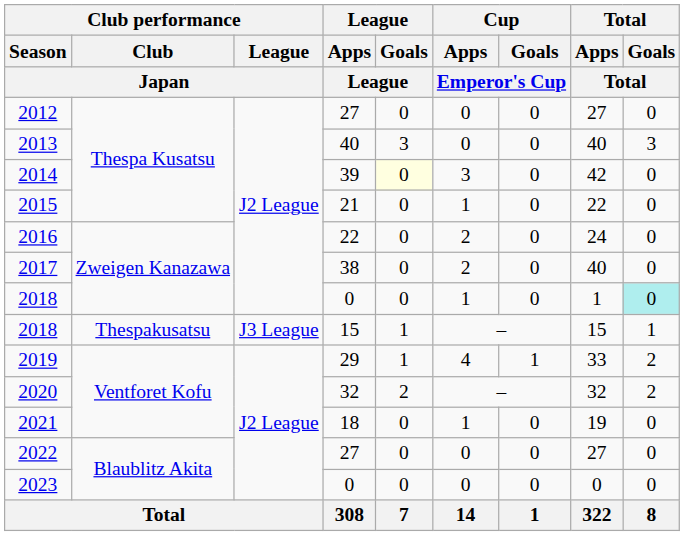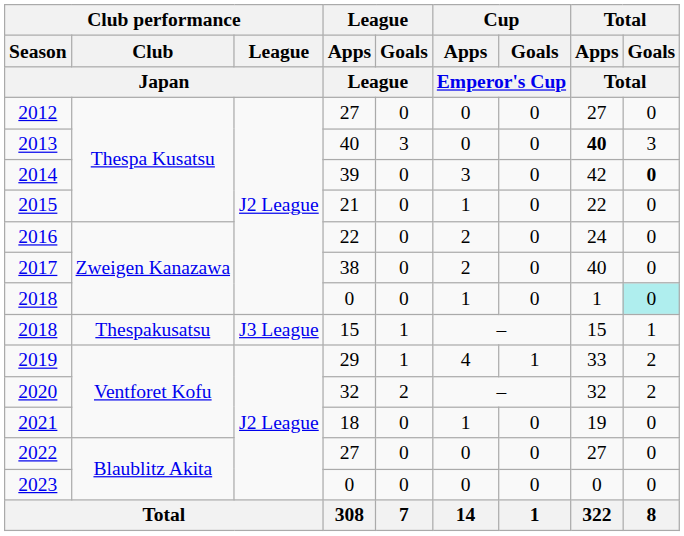(597, 143) normal -> (597, 143) bold
(404, 174) lightyellow background -> (404, 174) no background
(651, 174) normal -> (651, 174) bold
